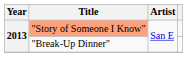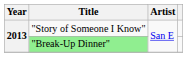(88, 28) lightsalmon background -> (88, 28) no background
(71, 44) no background -> (71, 44) lightgreen background
